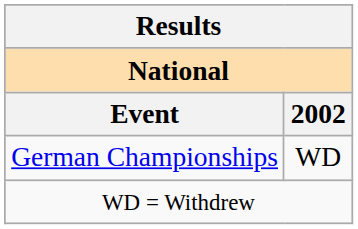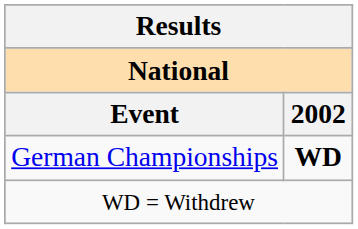(318, 157) normal -> (318, 157) bold
